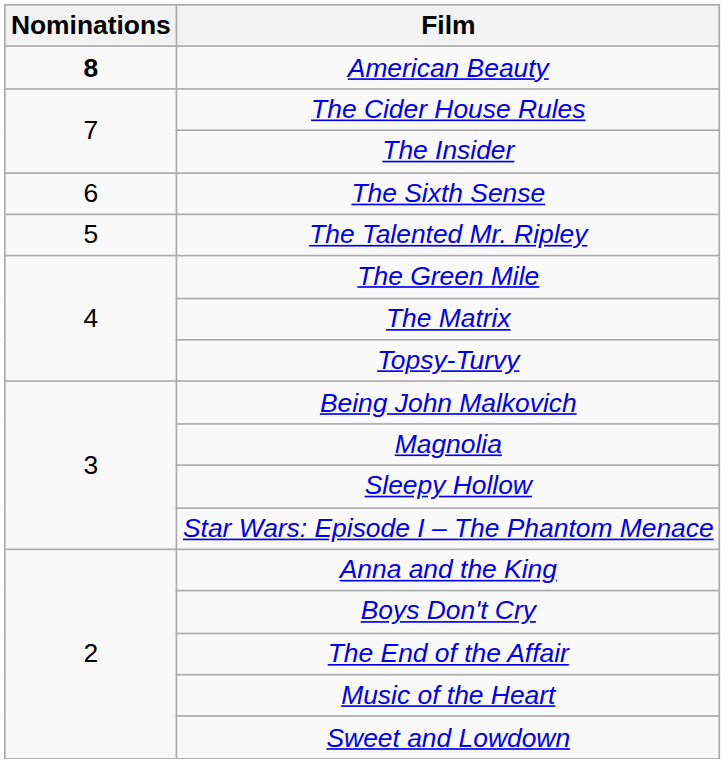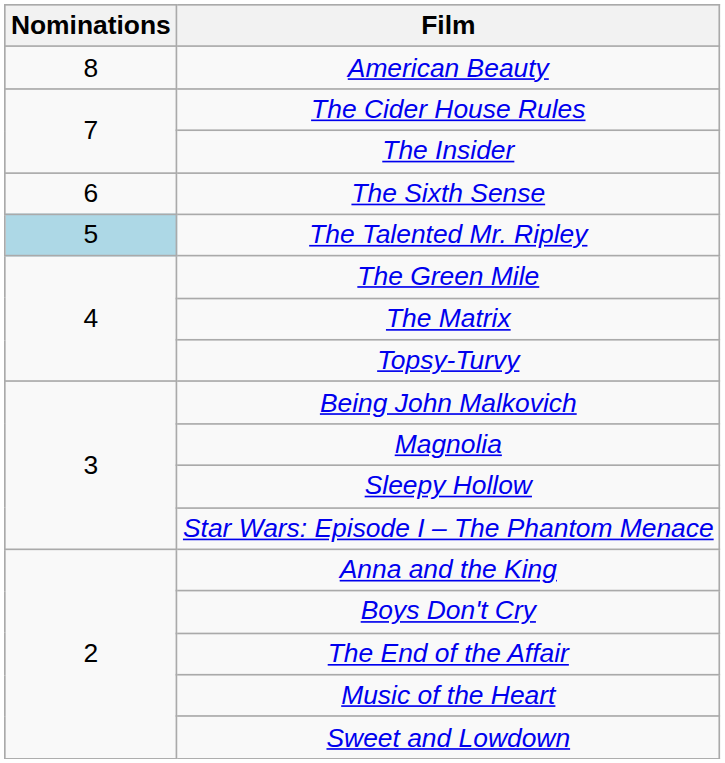(91, 67) bold -> (91, 67) normal
(91, 234) no background -> (91, 234) lightblue background
